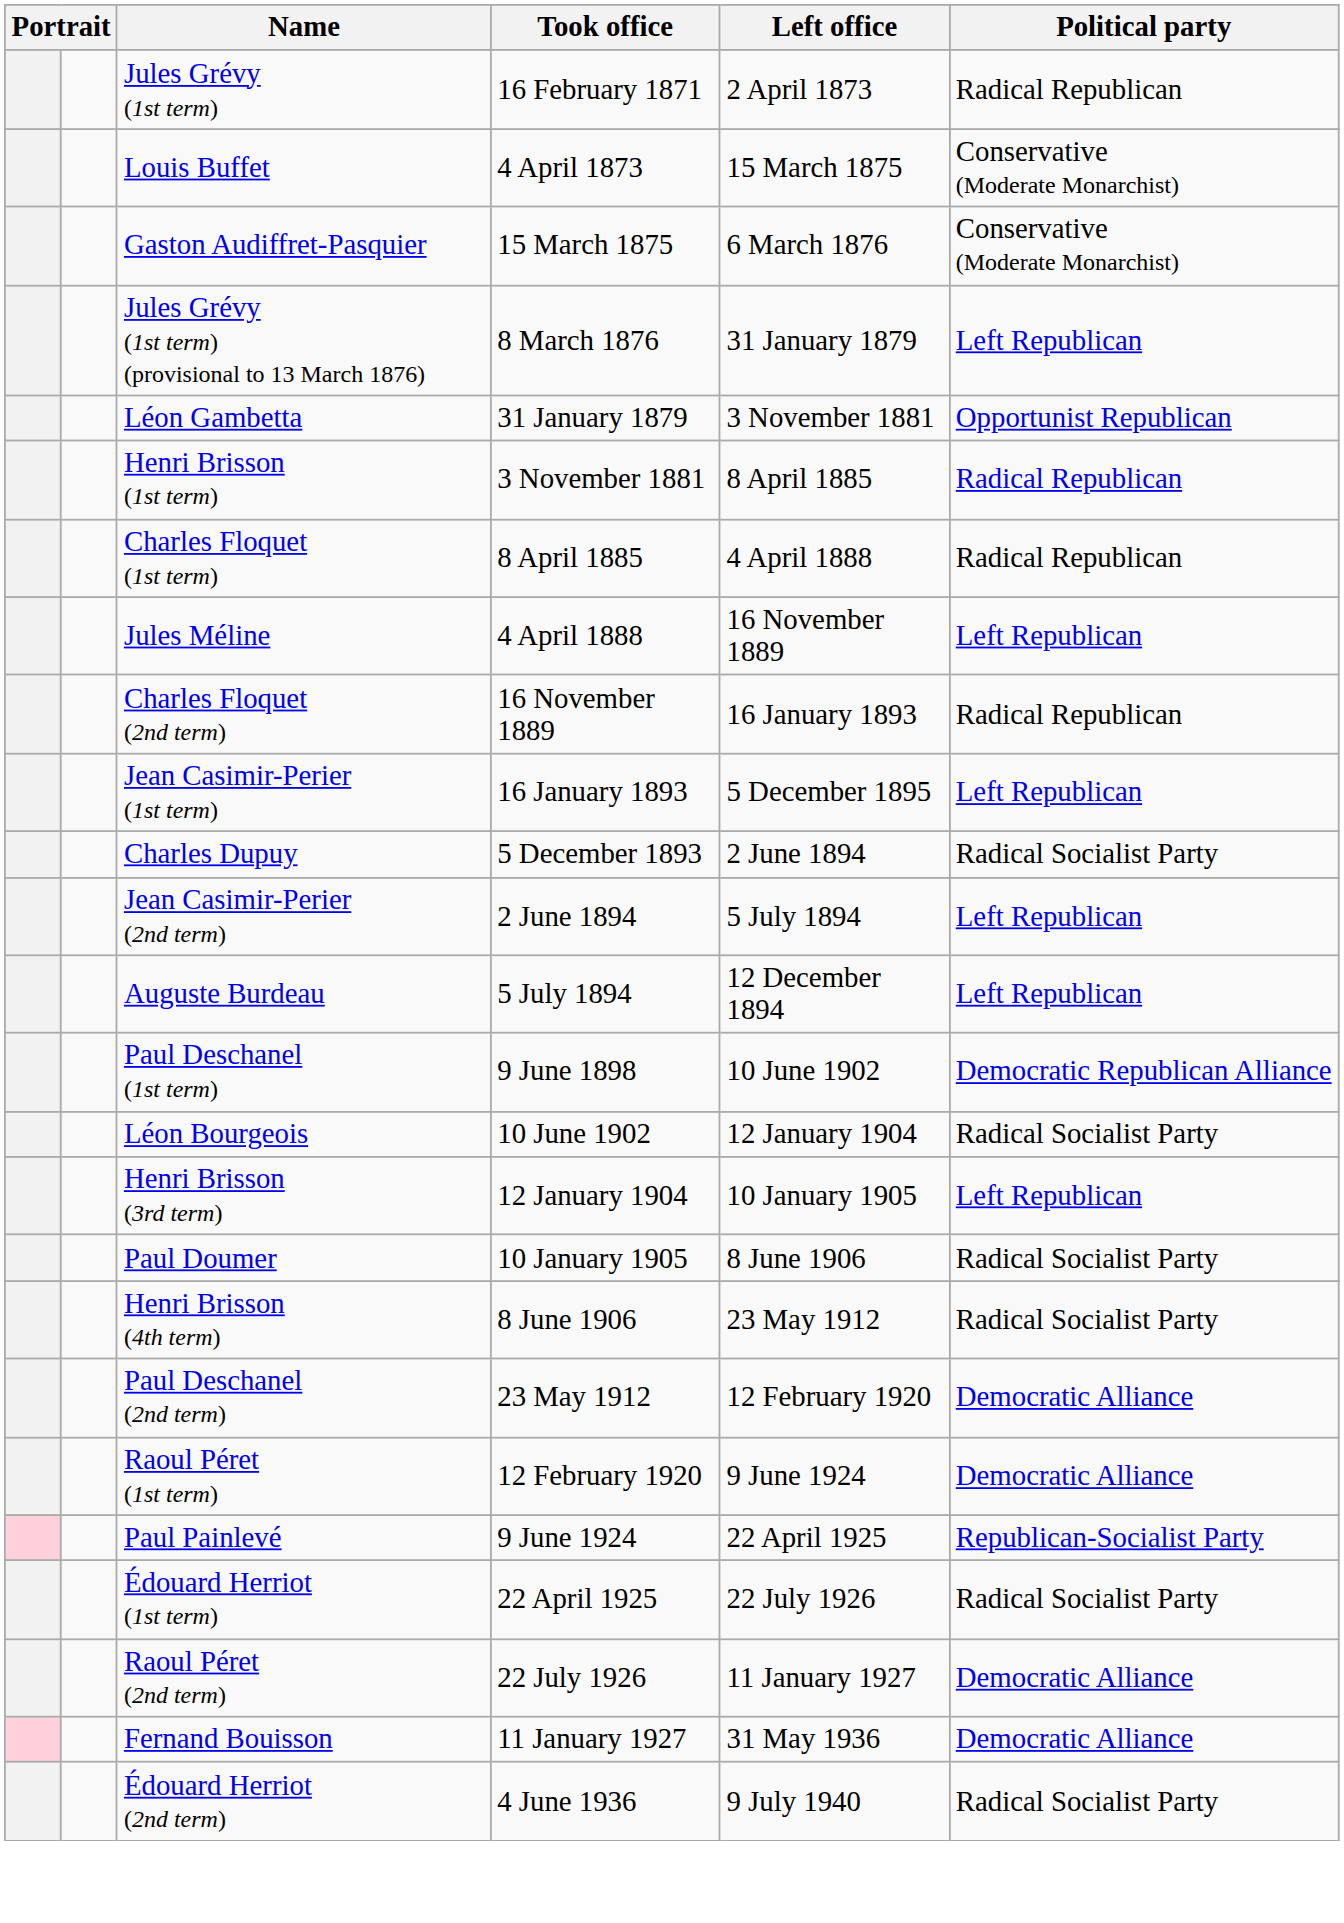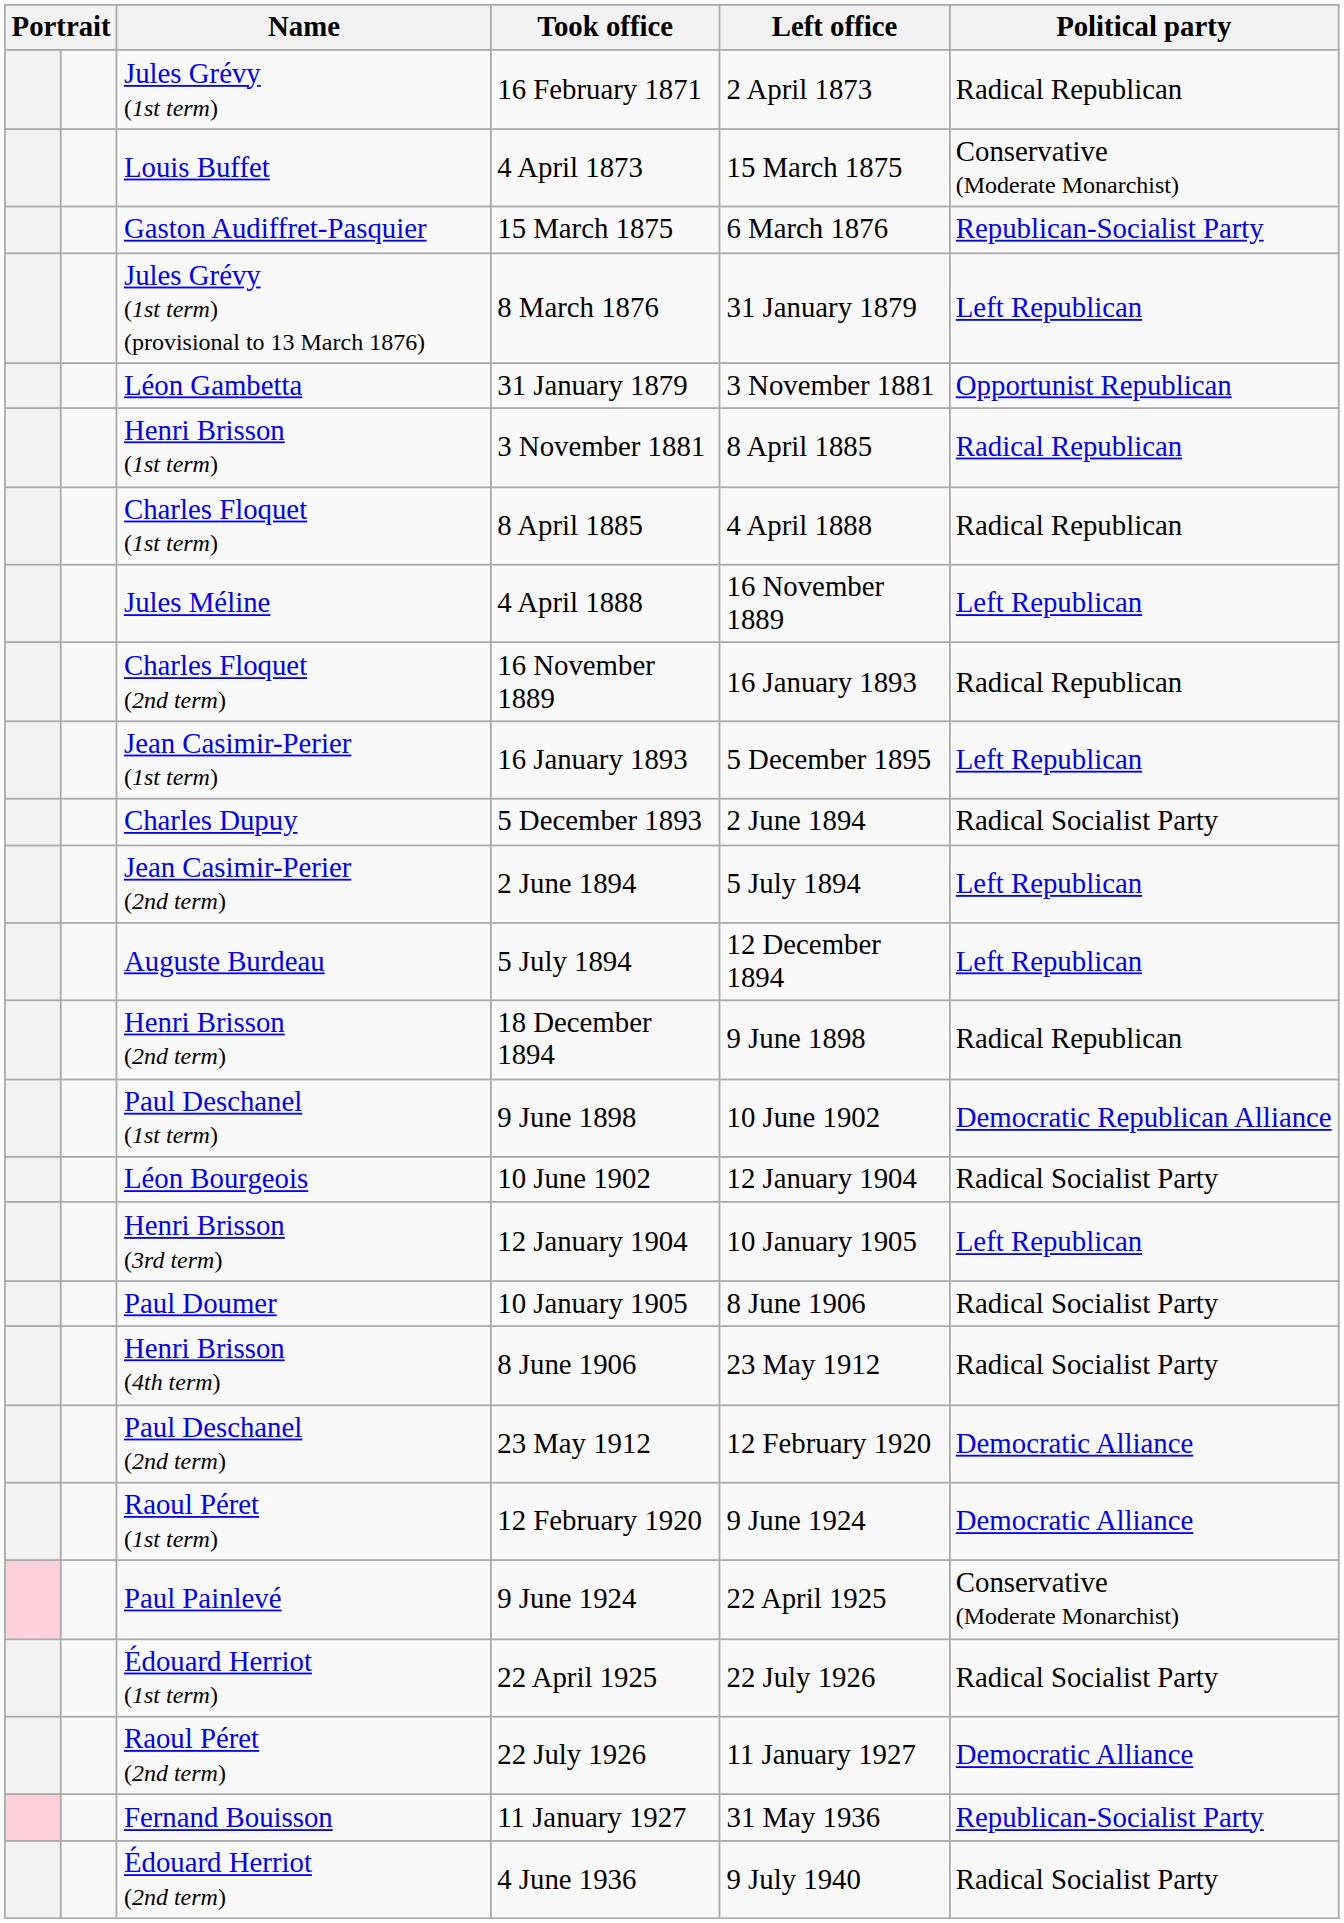(1067, 245) Conservative (Moderate Monarchist) -> (1110, 229) Republican-Socialist Party
+ row: (204, 1039)
(1110, 1537) Republican-Socialist Party -> (1067, 1599) Conservative (Moderate Monarchist)
(1075, 1739) Democratic Alliance -> (1110, 1817) Republican-Socialist Party
